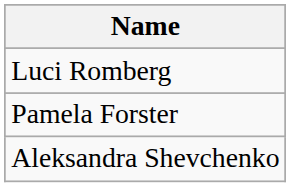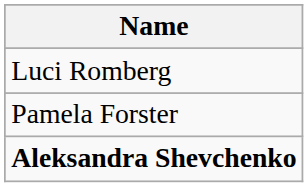(145, 158) normal -> (154, 158) bold
